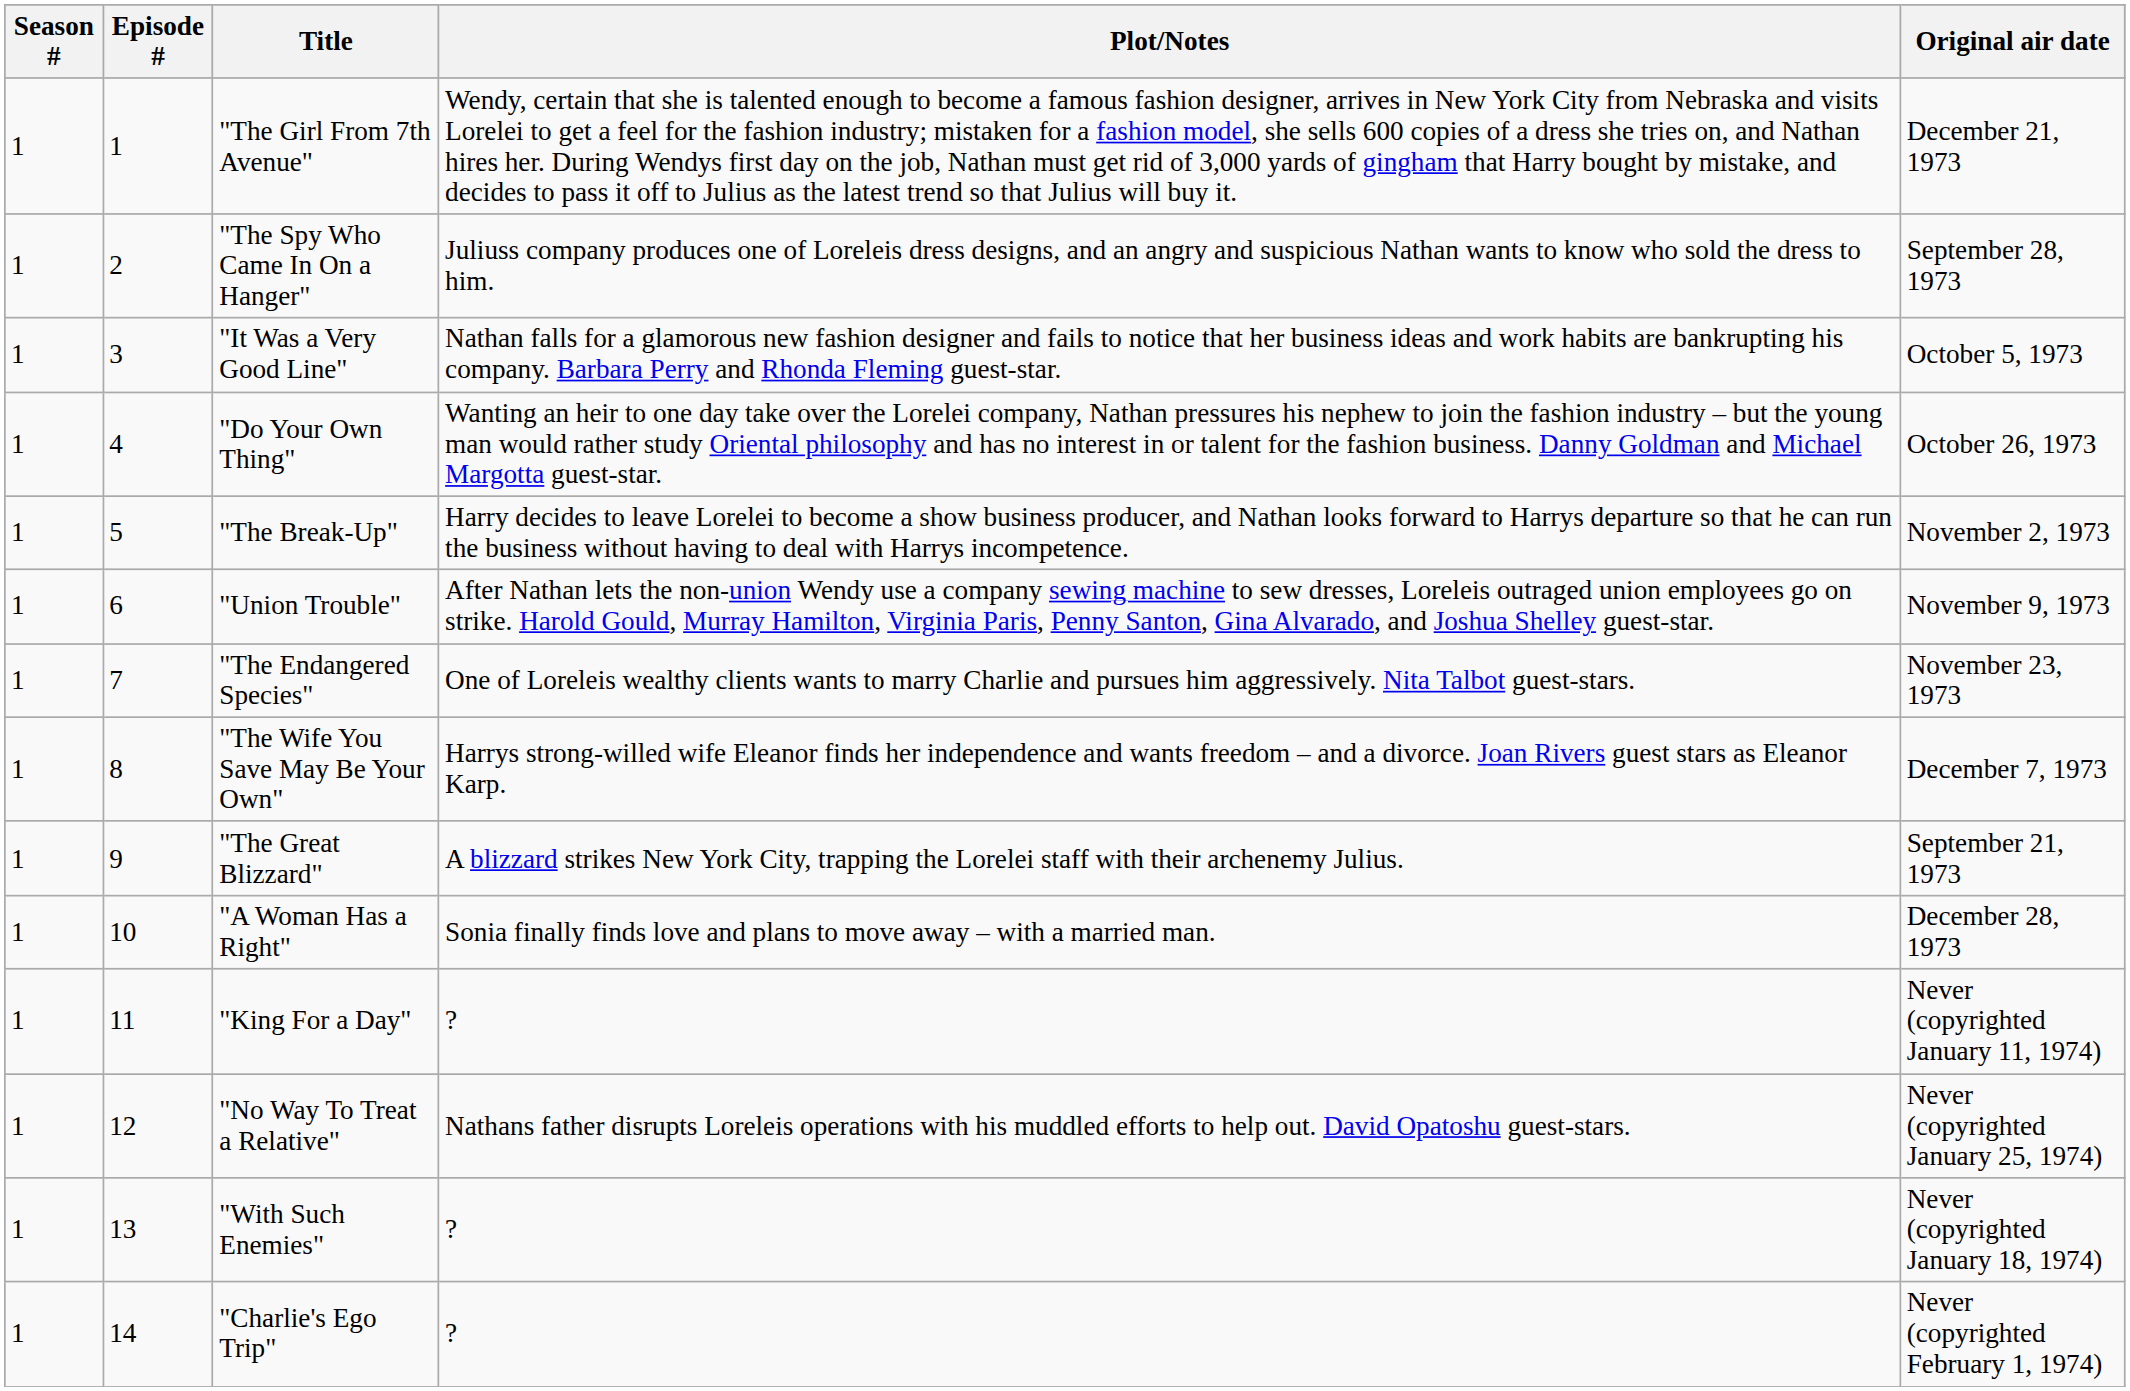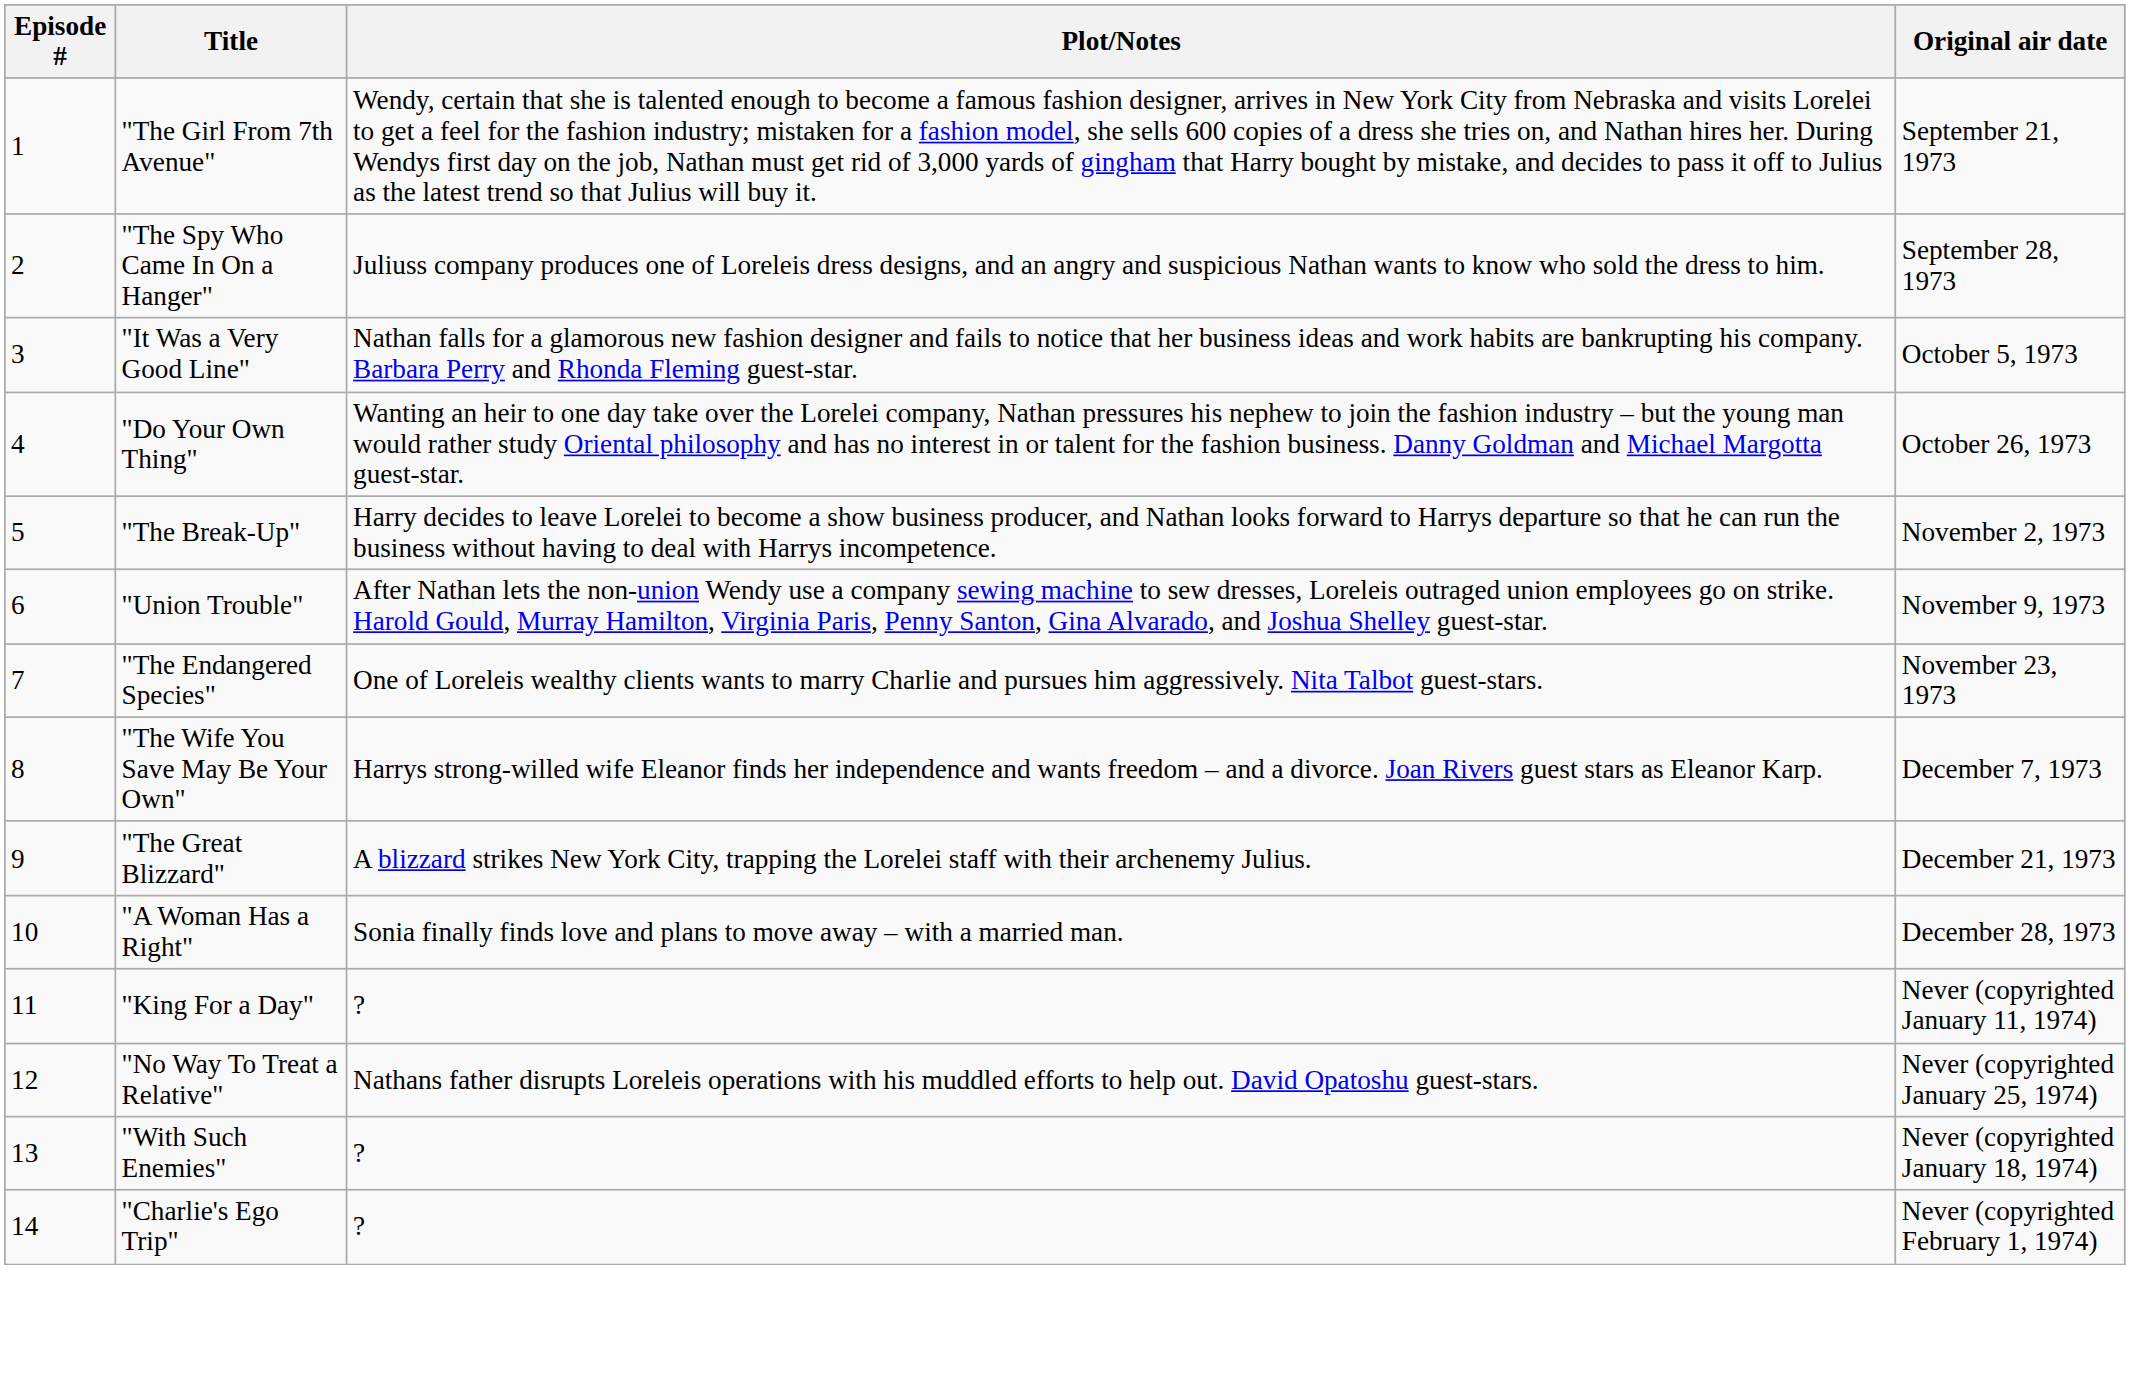- column: (54, 41)
(1983, 145) December 21, 1973 -> (1980, 145) September 21, 1973
(1985, 858) September 21, 1973 -> (2009, 858) December 21, 1973
